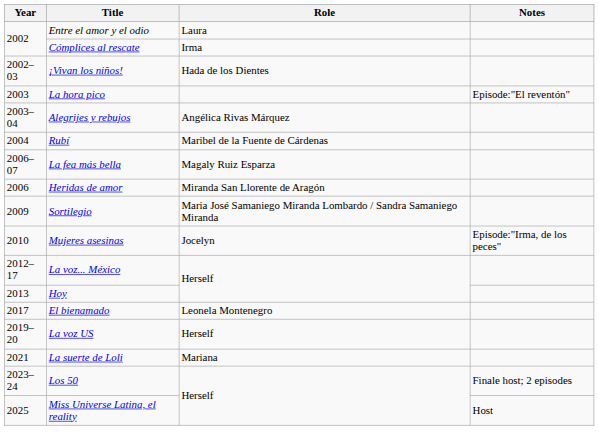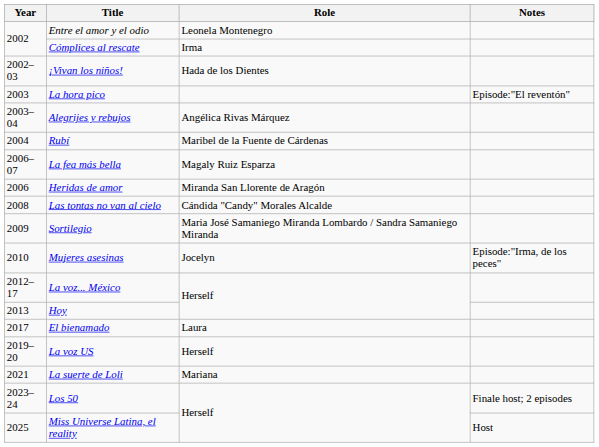(194, 30) Laura -> (227, 30) Leonela Montenegro
+ row: (105, 205)
(227, 310) Leonela Montenegro -> (194, 328) Laura
